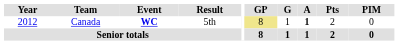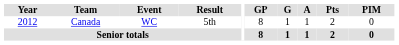(149, 22) bold -> (149, 22) normal
(261, 22) khaki background -> (261, 22) no background
(307, 22) bold -> (307, 22) normal
